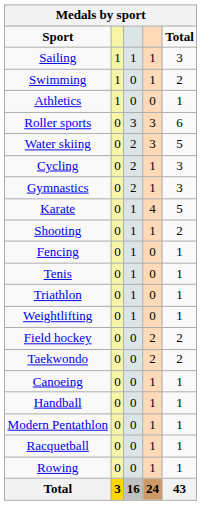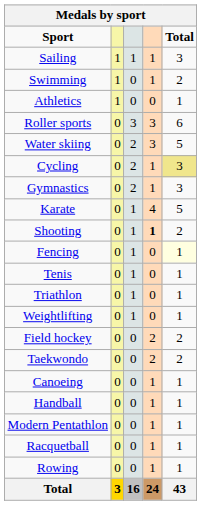(180, 166) no background -> (180, 166) khaki background
(153, 230) normal -> (153, 230) bold
(180, 252) no background -> (180, 252) lightyellow background
